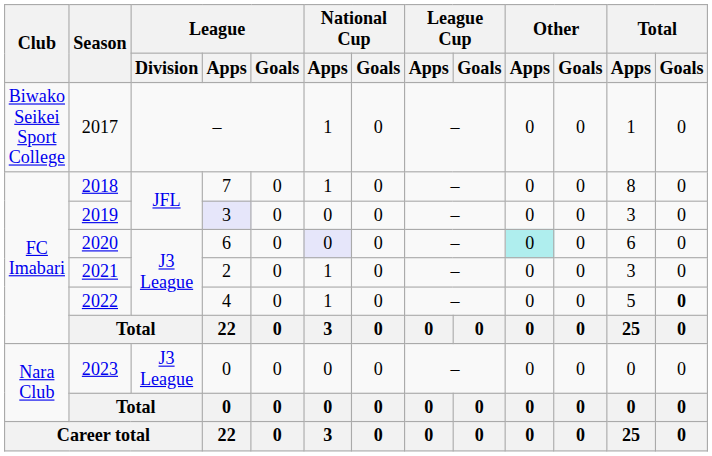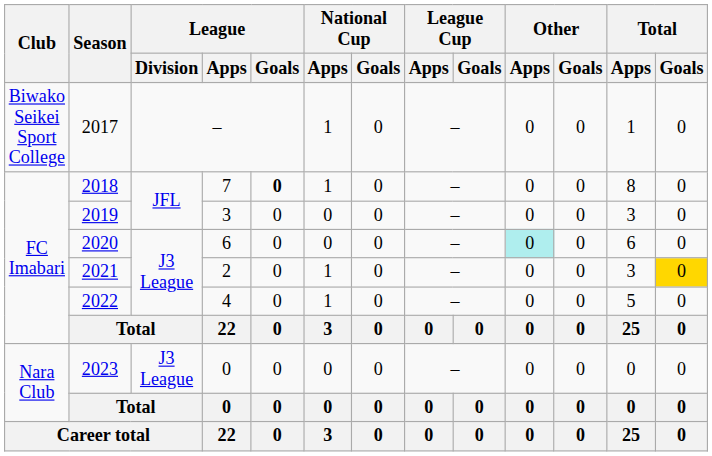(277, 186) normal -> (277, 186) bold
(227, 214) lavender background -> (227, 214) no background
(328, 243) lavender background -> (328, 243) no background
(682, 272) no background -> (682, 272) gold background
(682, 300) bold -> (682, 300) normal
